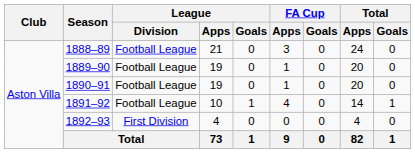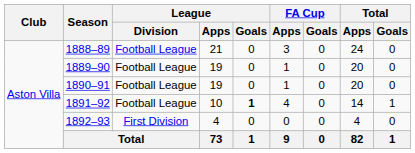(251, 103) normal -> (251, 103) bold
